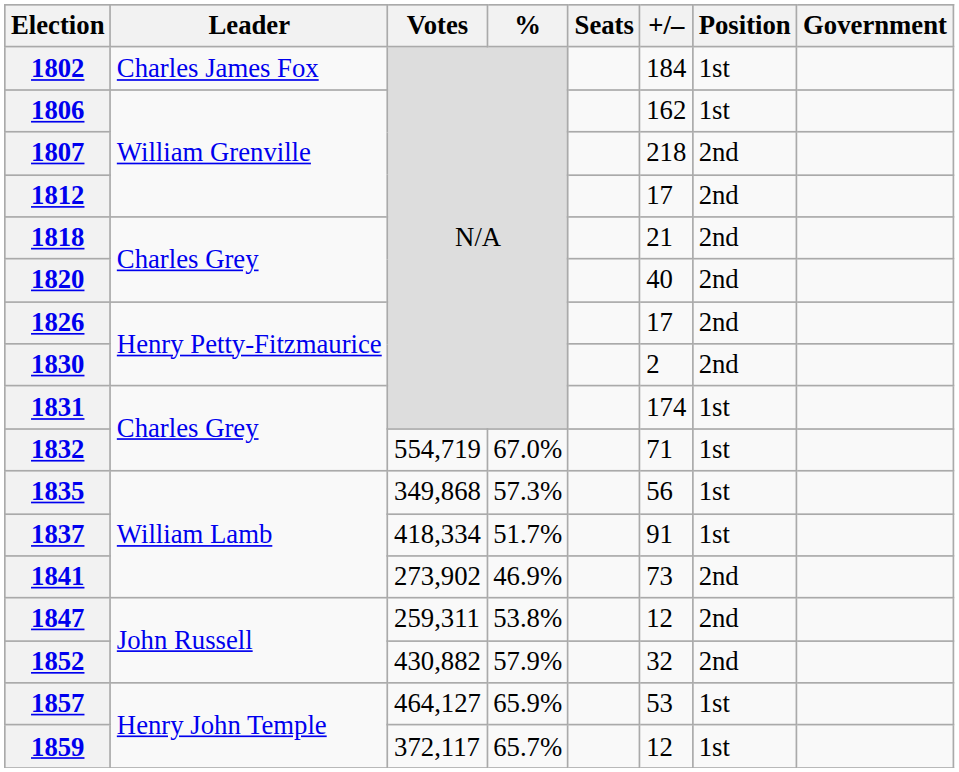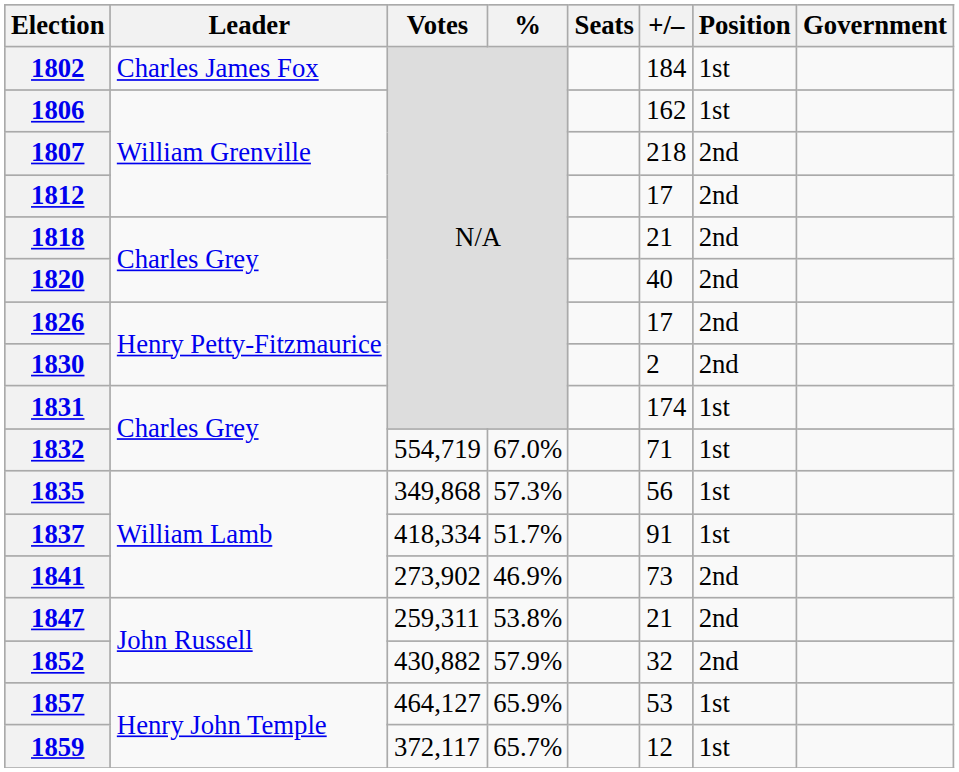(660, 618) 12 -> (660, 618) 21
